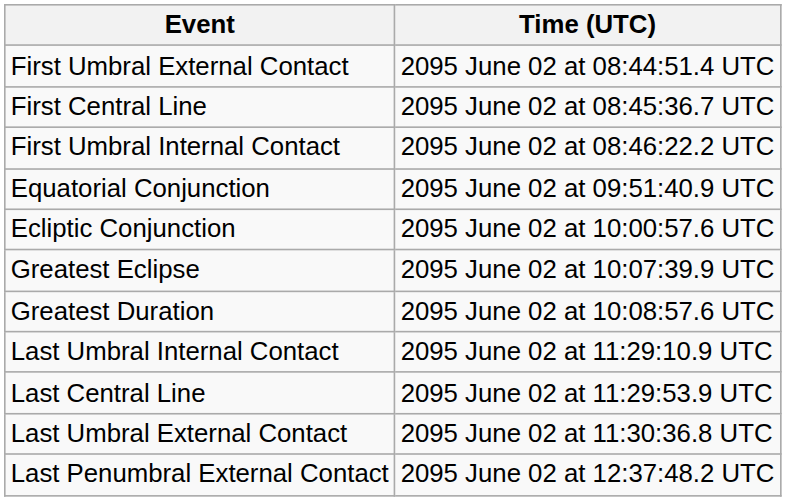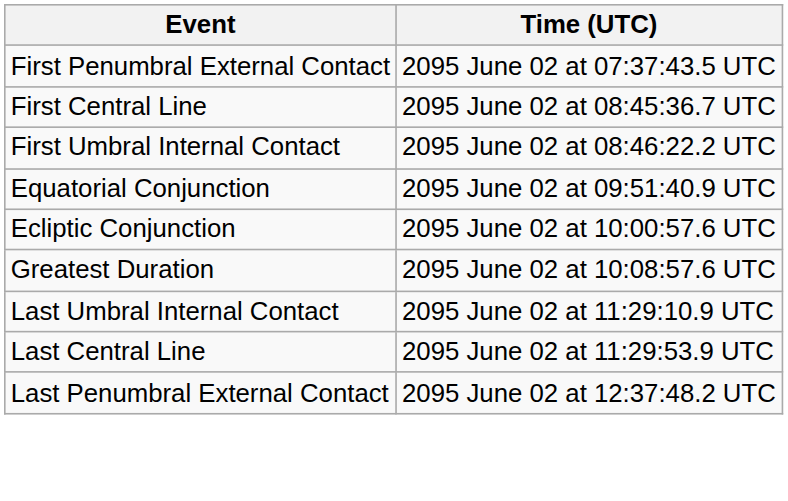+ row: (200, 65)
- row: (180, 65)
- row: (105, 270)
- row: (179, 433)
